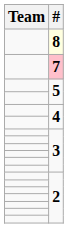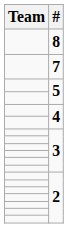(56, 41) lightyellow background -> (56, 41) no background
(56, 66) pink background -> (56, 66) no background
